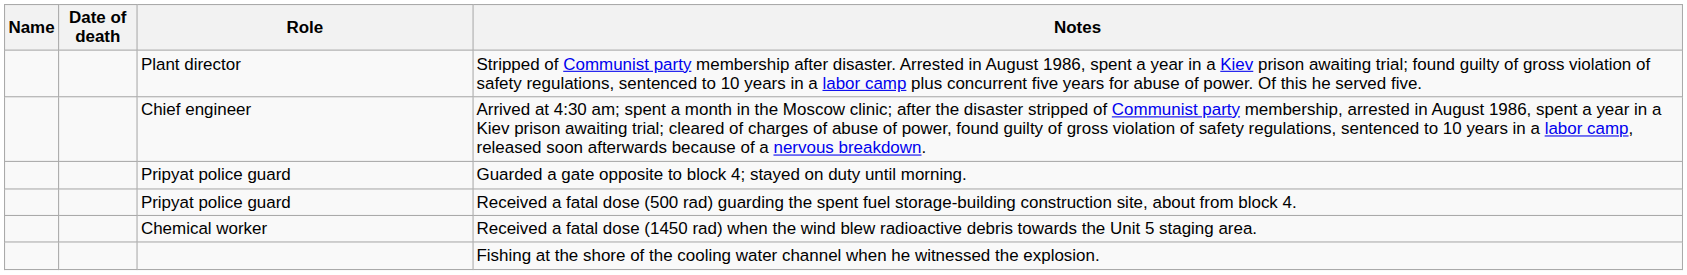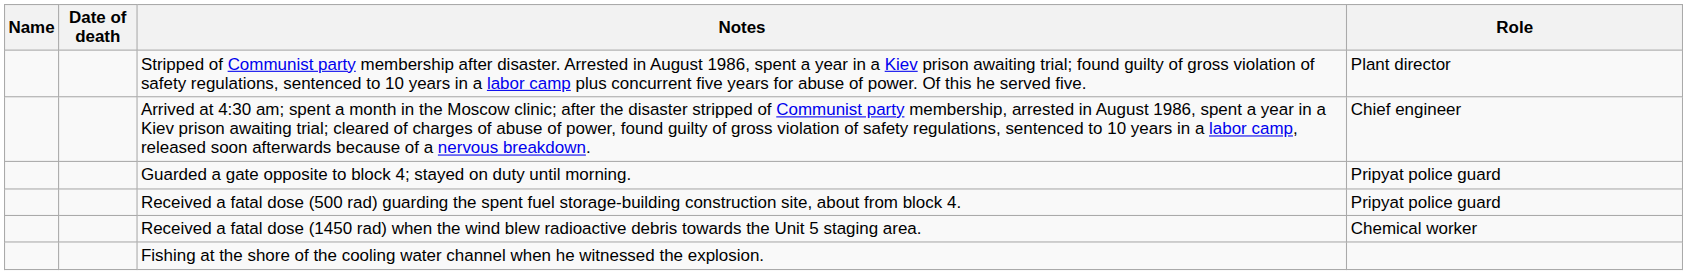columns swapped: (305, 27) <-> (1078, 27)
